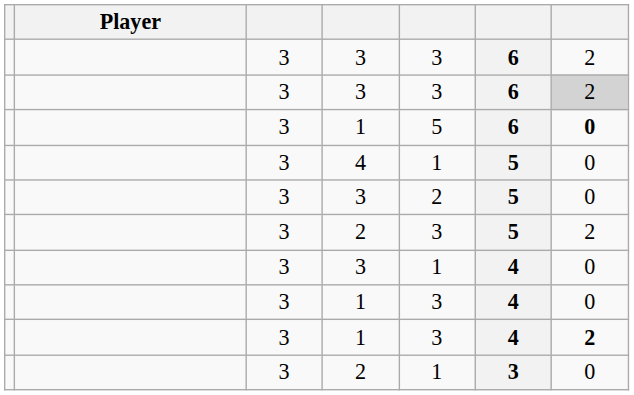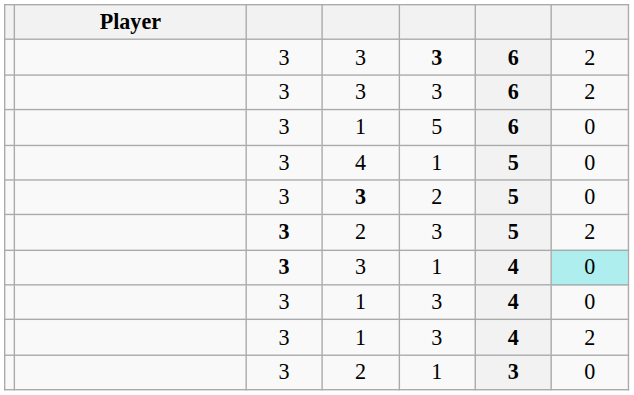(437, 57) normal -> (437, 57) bold
(590, 92) lightgrey background -> (590, 92) no background
(590, 127) bold -> (590, 127) normal
(360, 197) normal -> (360, 197) bold
(284, 232) normal -> (284, 232) bold
(284, 267) normal -> (284, 267) bold
(590, 267) no background -> (590, 267) paleturquoise background
(590, 337) bold -> (590, 337) normal
